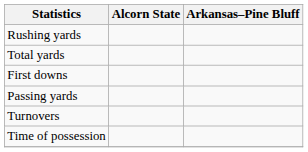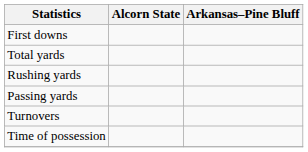rows swapped: (37, 75) <-> (44, 34)
